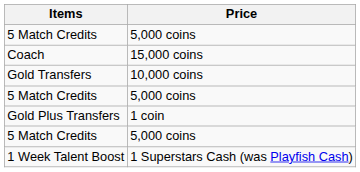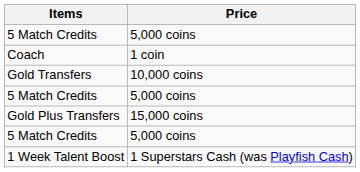(166, 55) 15,000 coins -> (147, 55) 1 coin
(147, 116) 1 coin -> (166, 116) 15,000 coins
